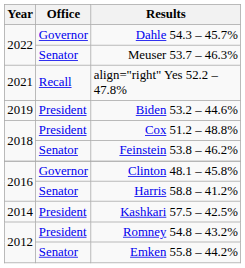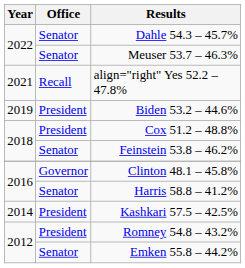(63, 34) Governor -> (58, 34) Senator
